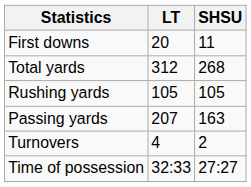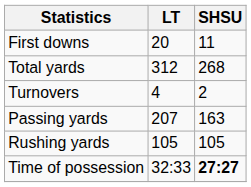rows swapped: (59, 93) <-> (44, 143)
(218, 168) normal -> (219, 168) bold
